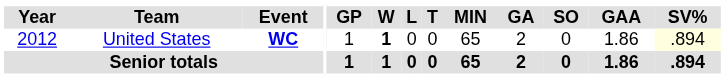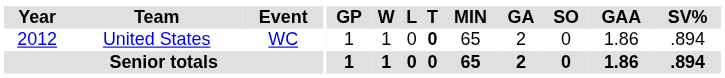(283, 39) bold -> (283, 39) normal
(386, 39) bold -> (386, 39) normal
(433, 39) normal -> (433, 39) bold
(688, 39) lightyellow background -> (688, 39) no background
